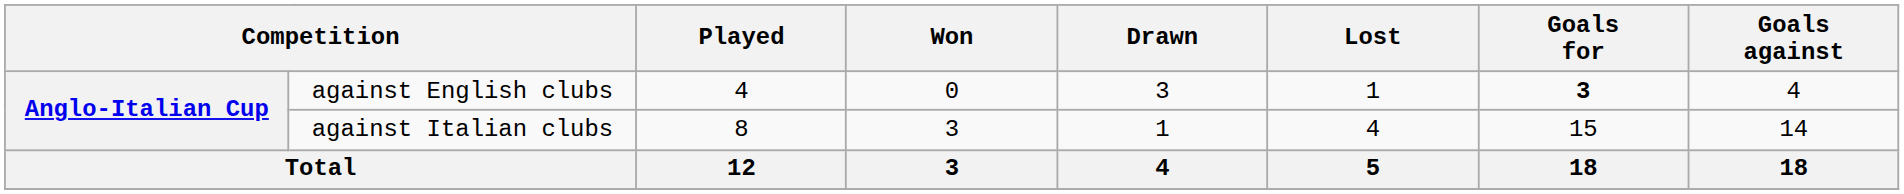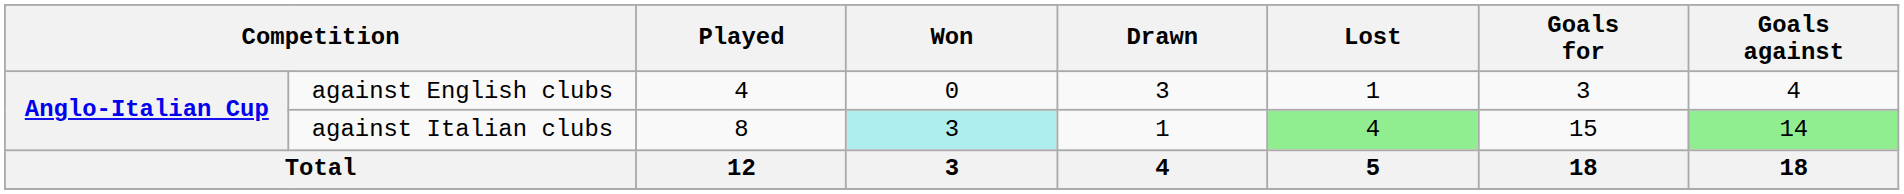(1583, 91) bold -> (1583, 91) normal
(952, 130) no background -> (952, 130) paleturquoise background
(1373, 130) no background -> (1373, 130) lightgreen background
(1794, 130) no background -> (1794, 130) lightgreen background
